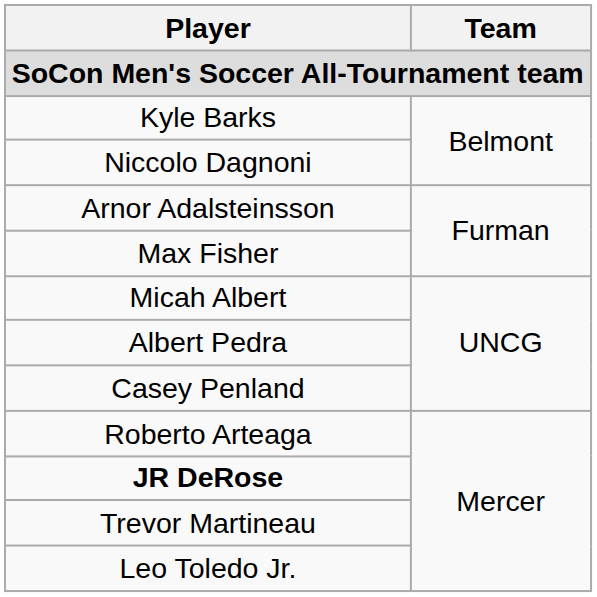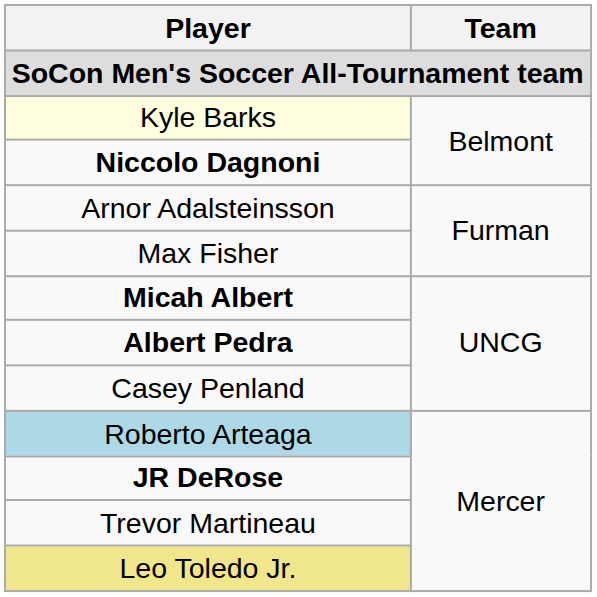(208, 118) no background -> (208, 118) lightyellow background
(208, 163) normal -> (208, 163) bold
(208, 298) normal -> (208, 298) bold
(208, 343) normal -> (208, 343) bold
(208, 433) no background -> (208, 433) lightblue background
(208, 568) no background -> (208, 568) khaki background
